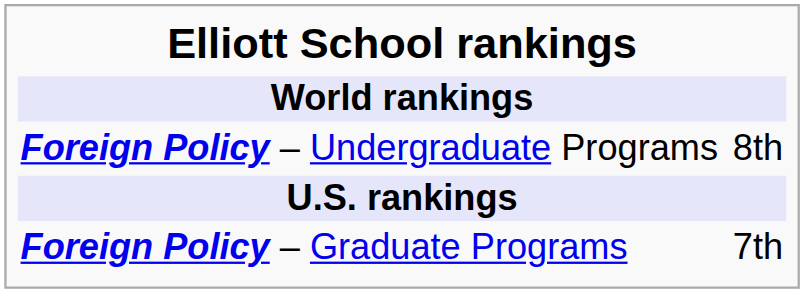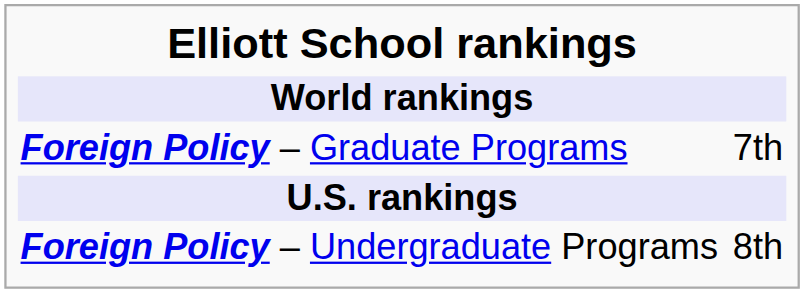rows swapped: (324, 247) <-> (369, 148)
